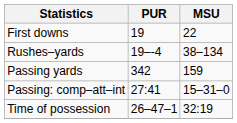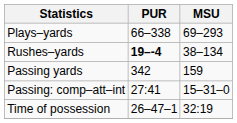- row: (38, 33)
+ row: (40, 33)
(146, 52) normal -> (146, 52) bold
